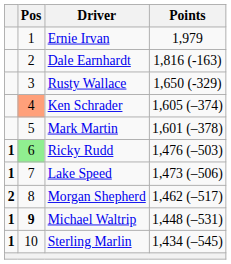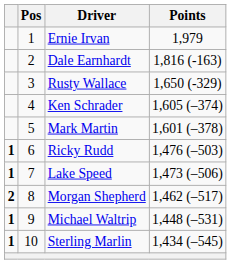(31, 106) lightsalmon background -> (31, 106) no background
(31, 151) lightgreen background -> (31, 151) no background
(31, 218) bold -> (31, 218) normal
